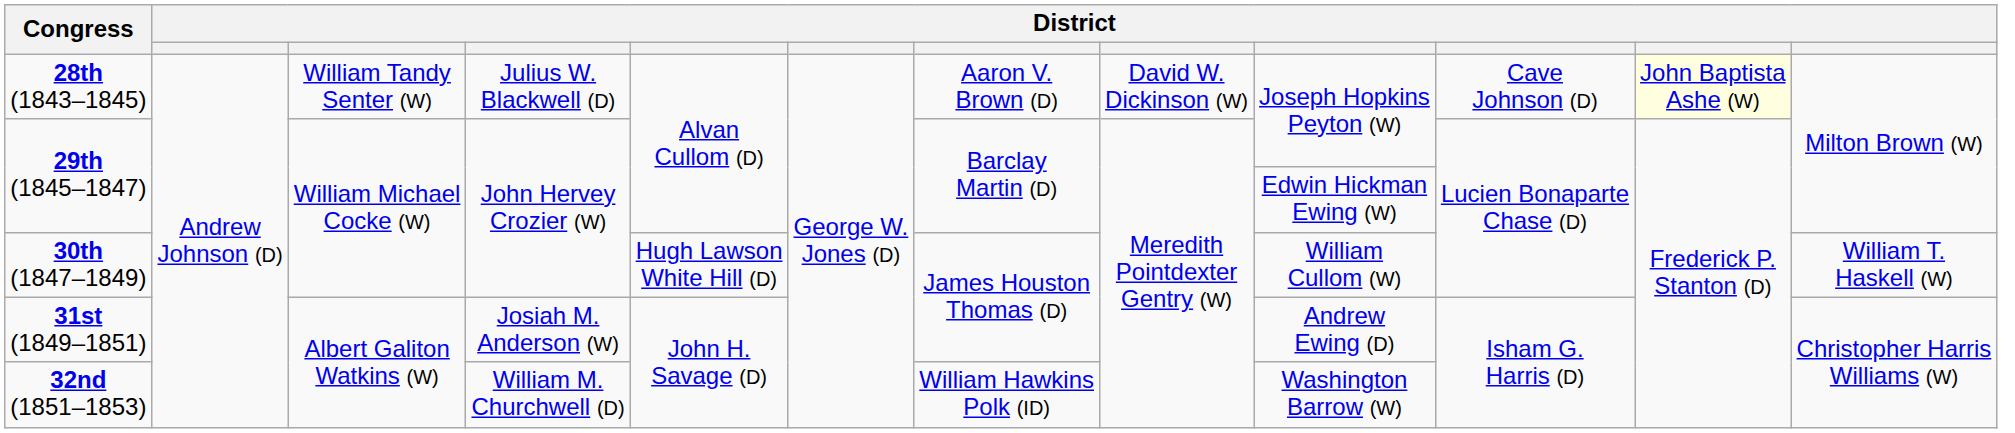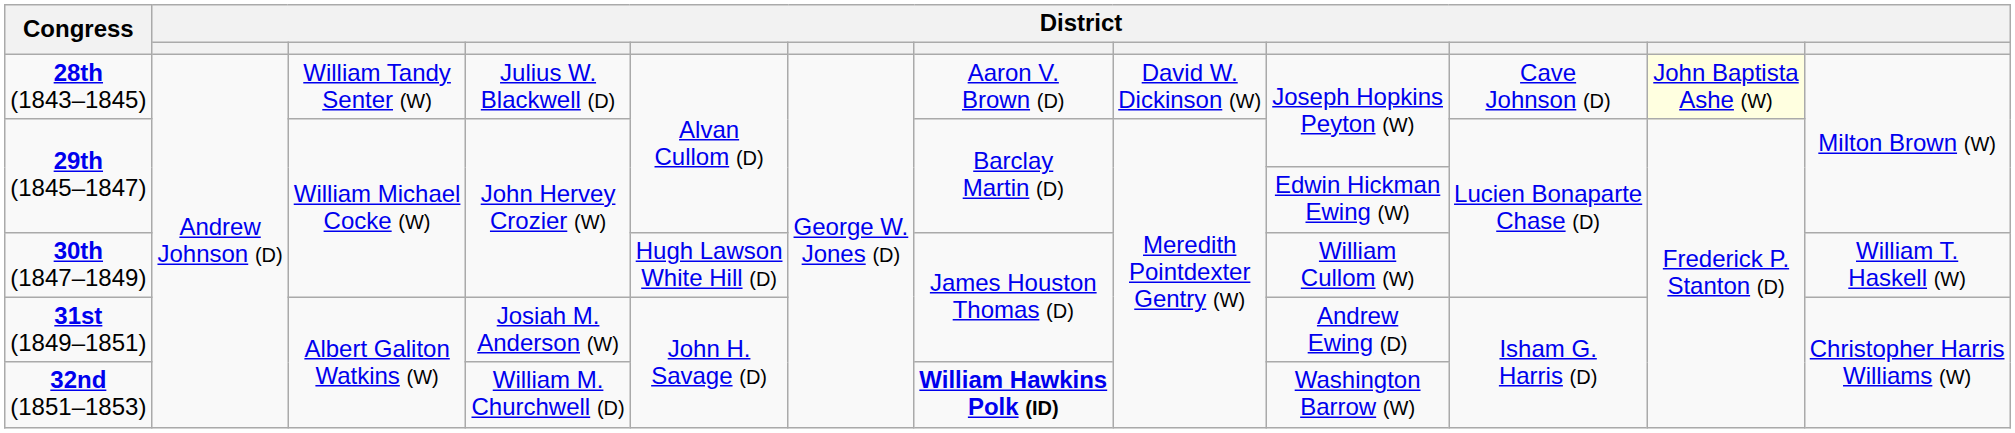(1007, 394) normal -> (1013, 394) bold
